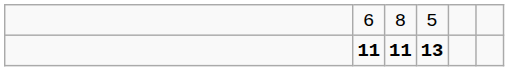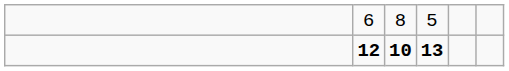(369, 51) 11 -> (369, 51) 12
(400, 51) 11 -> (400, 51) 10
